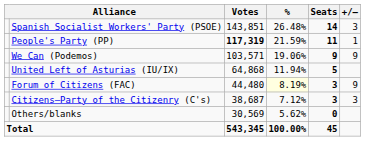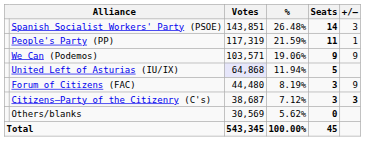(245, 41) bold -> (245, 41) normal
(248, 70) no background -> (248, 70) lavender background
(293, 85) lightyellow background -> (293, 85) no background
(355, 99) normal -> (355, 99) bold
